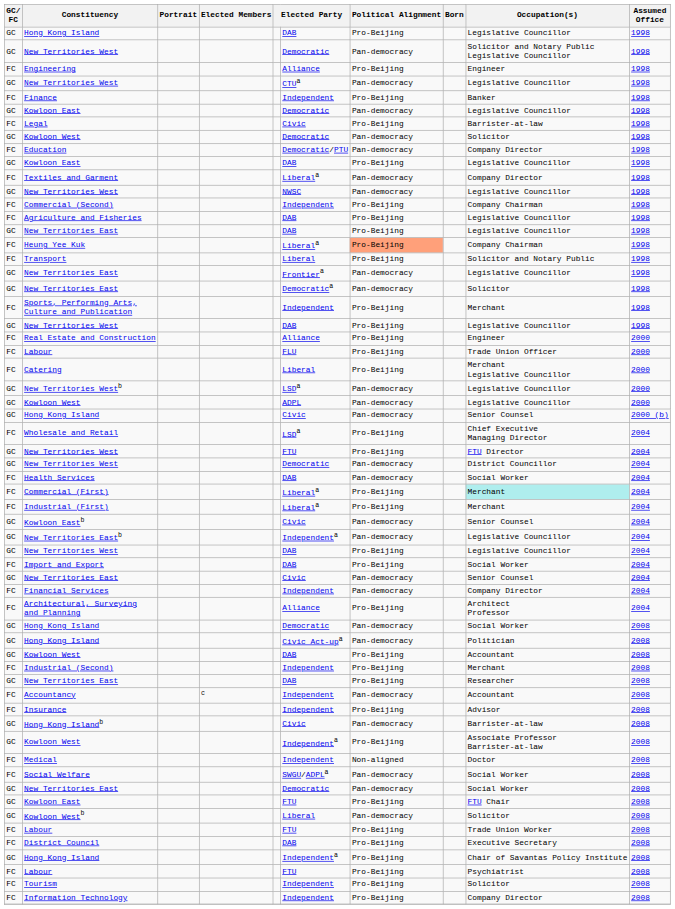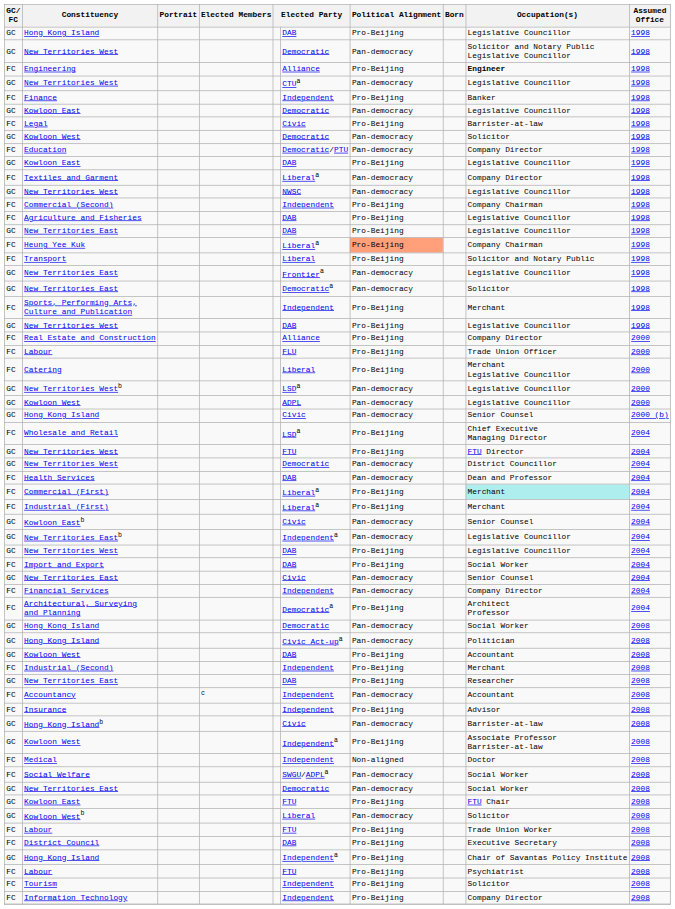(486, 69) normal -> (486, 69) bold
(486, 338) Engineer -> (505, 338) Company Director
(498, 477) Social Worker -> (510, 477) Dean and Professor
(301, 608) Alliance -> (308, 608) Democratica
